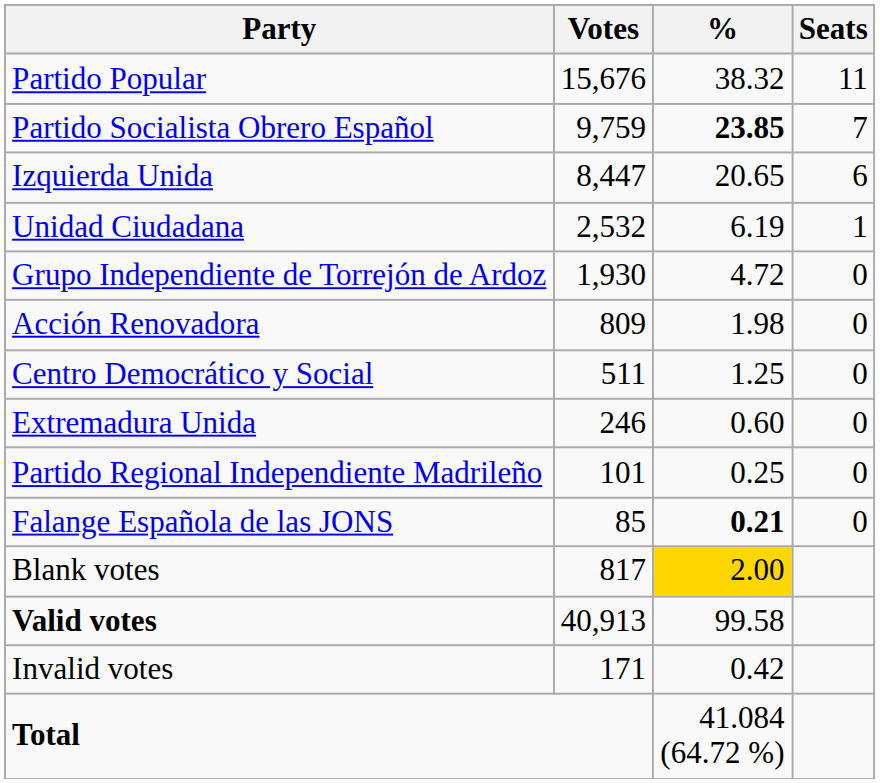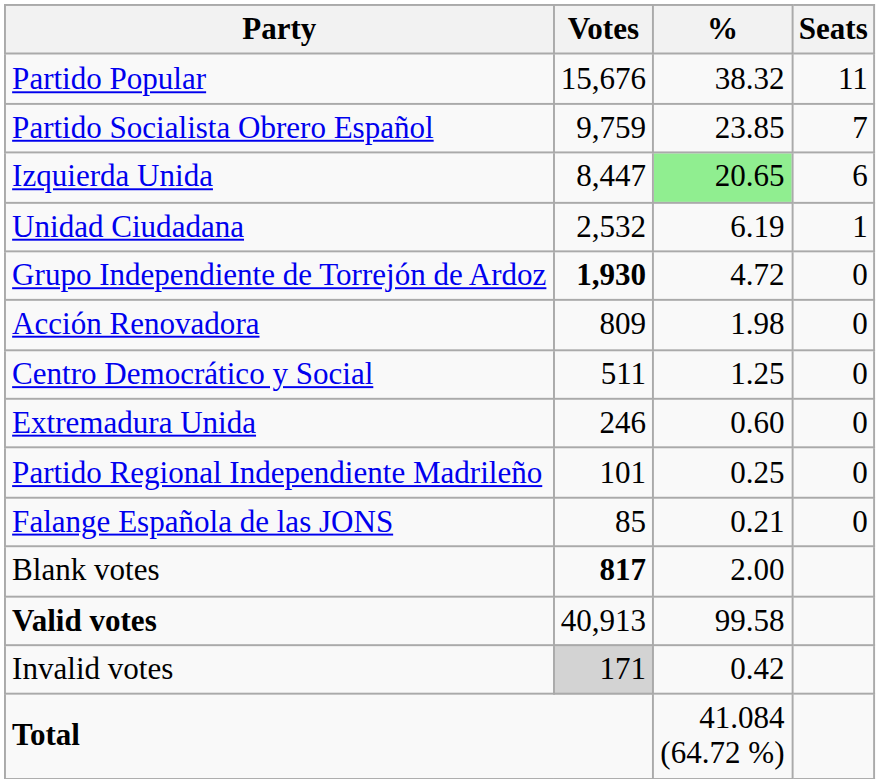(750, 127) bold -> (750, 127) normal
(750, 176) no background -> (750, 176) lightgreen background
(611, 275) normal -> (611, 275) bold
(757, 521) bold -> (757, 521) normal
(623, 570) normal -> (623, 570) bold
(757, 570) gold background -> (757, 570) no background
(623, 669) no background -> (623, 669) lightgrey background
